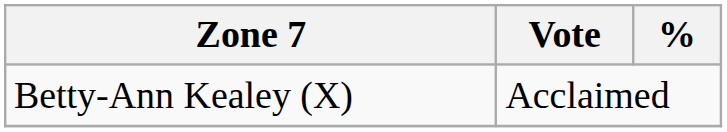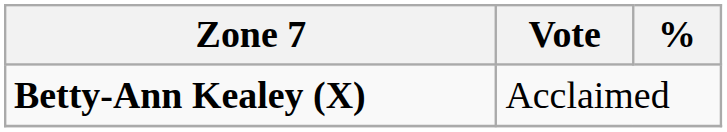(183, 94) normal -> (190, 94) bold
